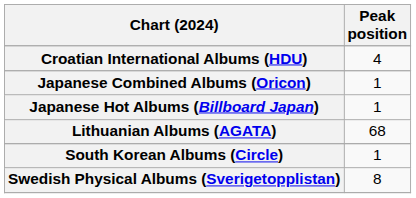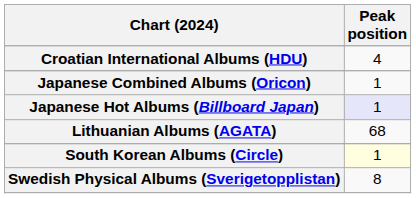(377, 107) no background -> (377, 107) lavender background
(377, 155) no background -> (377, 155) lightyellow background
